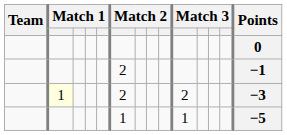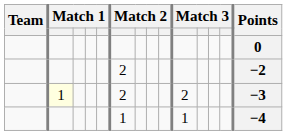(258, 71) −1 -> (258, 71) −2
(258, 118) −5 -> (258, 118) −4
